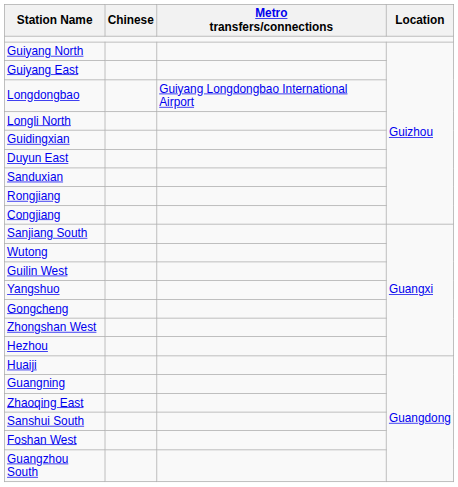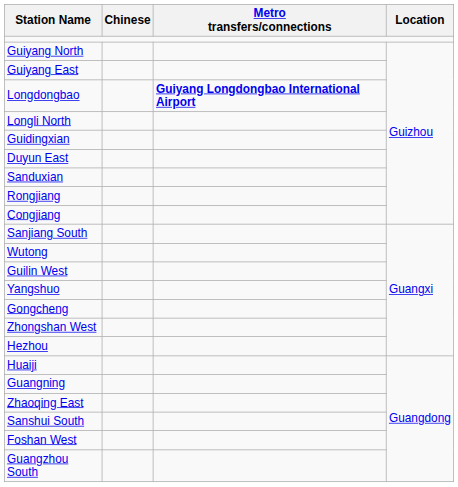(253, 95) normal -> (258, 95) bold
